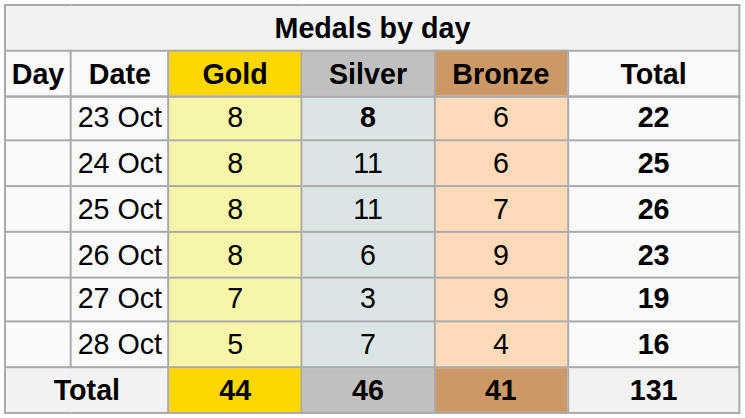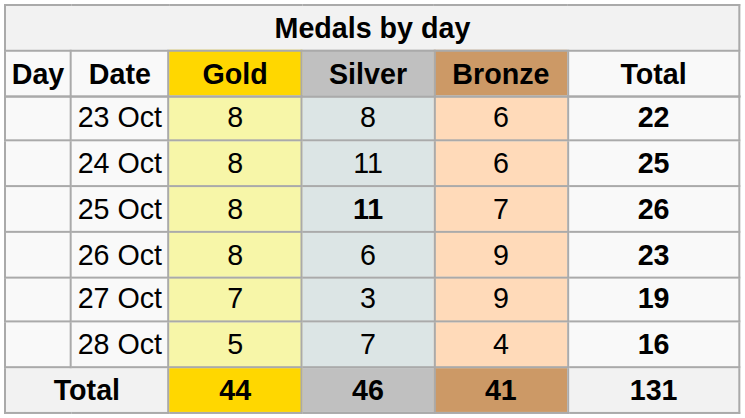(368, 119) bold -> (368, 119) normal
(368, 209) normal -> (368, 209) bold
